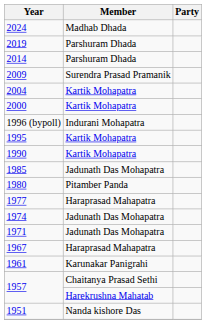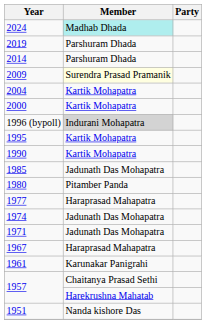(96, 28) no background -> (96, 28) paleturquoise background
(118, 75) no background -> (118, 75) lightyellow background
(105, 122) no background -> (105, 122) lightgrey background
